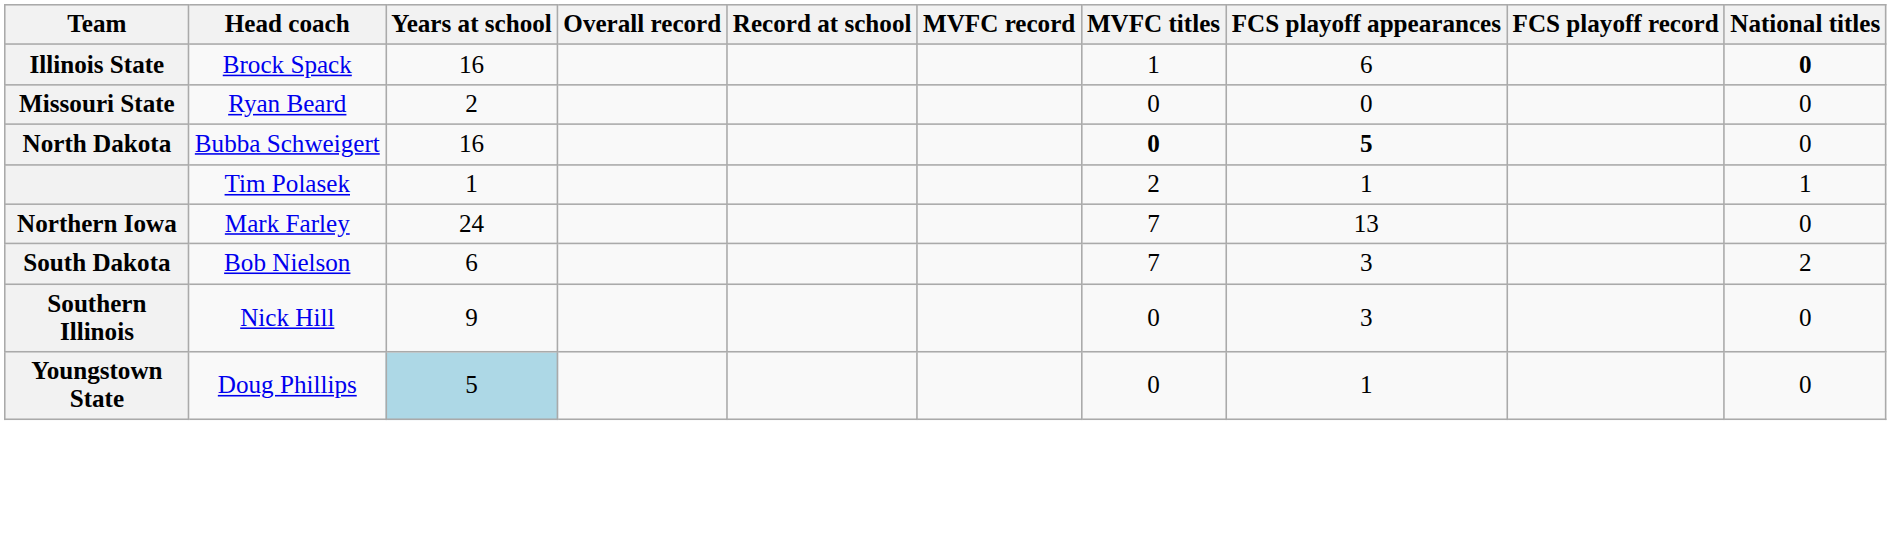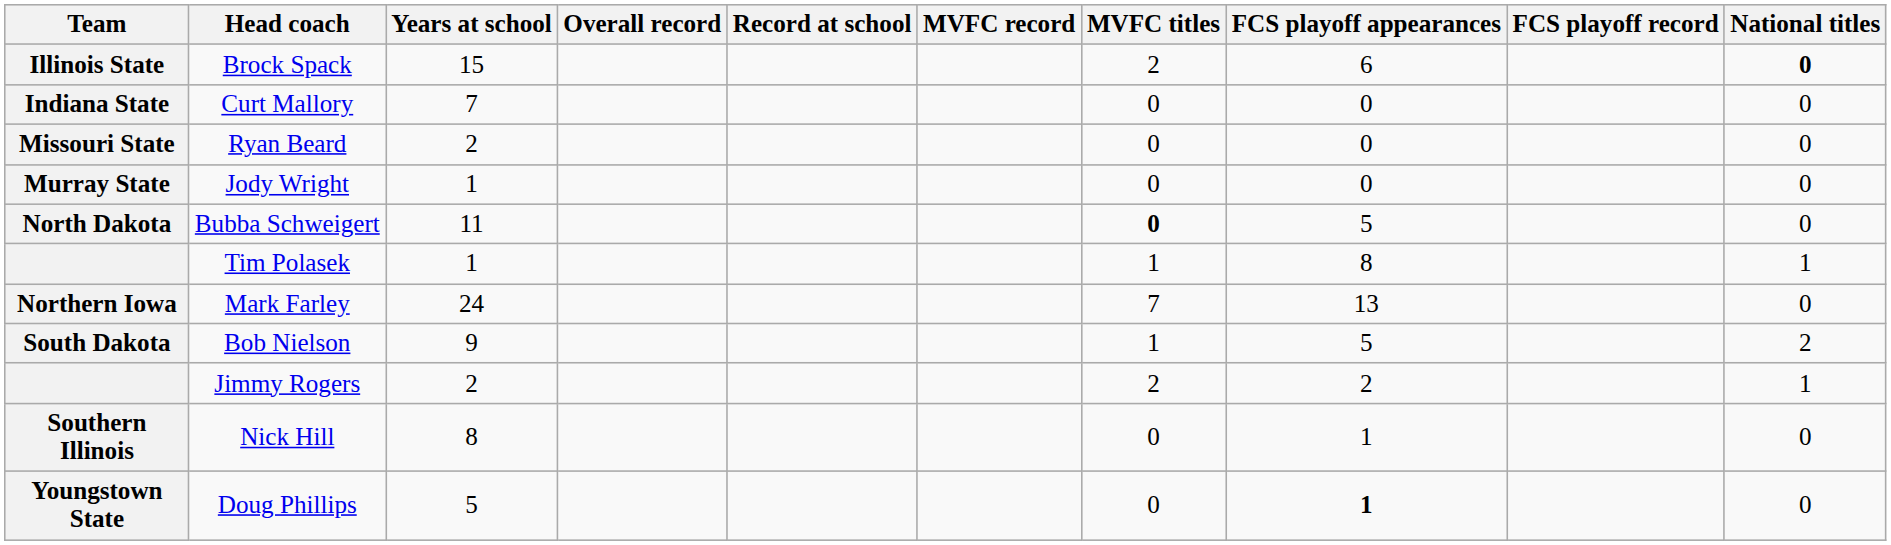(472, 64) 16 -> (472, 64) 15
(1153, 64) 1 -> (1153, 64) 2
+ row: (287, 104)
+ row: (287, 183)
(472, 143) 16 -> (472, 223) 11
(1366, 143) bold -> (1366, 223) normal
(1153, 183) 2 -> (1153, 263) 1
(1366, 183) 1 -> (1366, 263) 8
(472, 263) 6 -> (472, 343) 9
(1153, 263) 7 -> (1153, 343) 1
(1366, 263) 3 -> (1366, 343) 5
+ row: (287, 382)
(472, 317) 9 -> (472, 436) 8
(1366, 317) 3 -> (1366, 436) 1
(472, 385) lightblue background -> (472, 505) no background
(1366, 385) normal -> (1366, 505) bold
